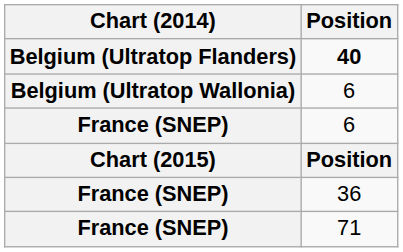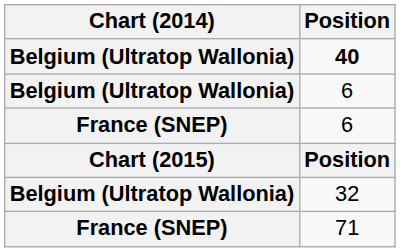(153, 56) Belgium (Ultratop Flanders) -> (152, 56) Belgium (Ultratop Wallonia)
(153, 194) France (SNEP) -> (152, 194) Belgium (Ultratop Wallonia)
(349, 194) 36 -> (347, 194) 32
